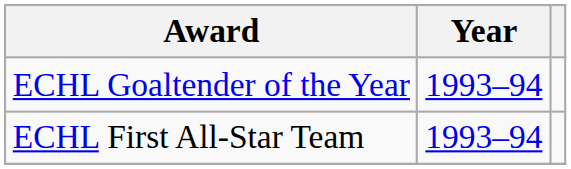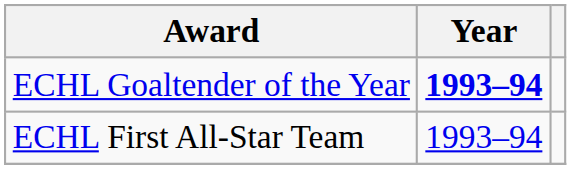(484, 84) normal -> (484, 84) bold
